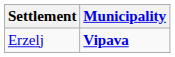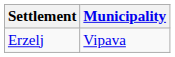(106, 40) bold -> (105, 40) normal
